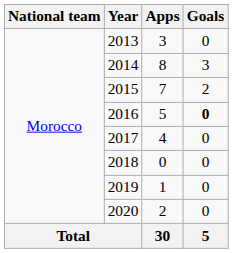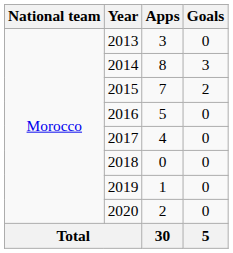(205, 114) bold -> (205, 114) normal
